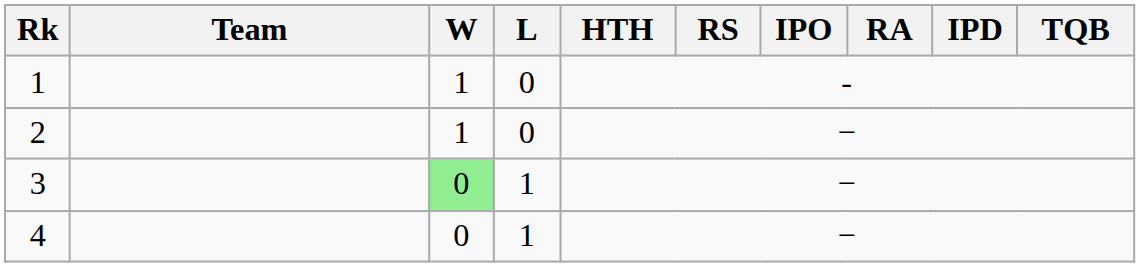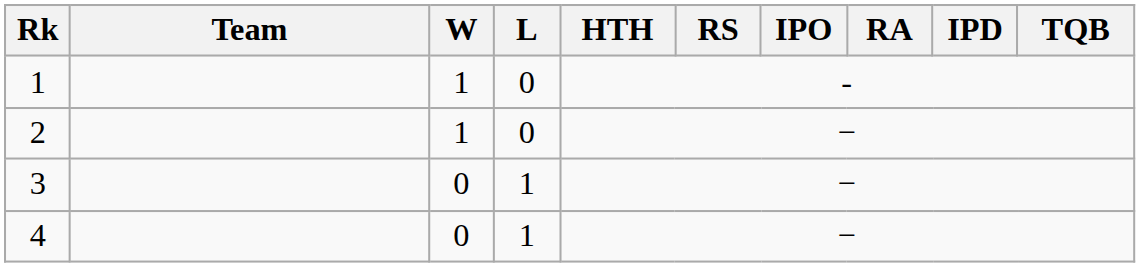(461, 183) lightgreen background -> (461, 183) no background
